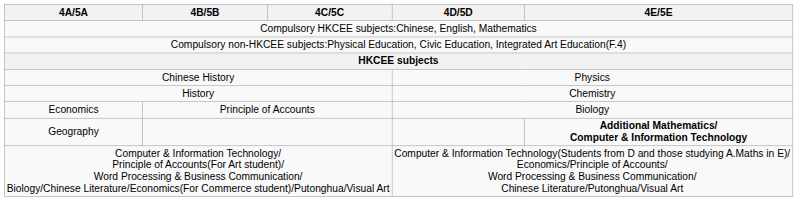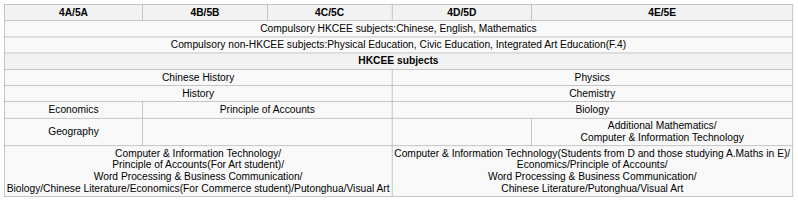(659, 132) bold -> (662, 132) normal
